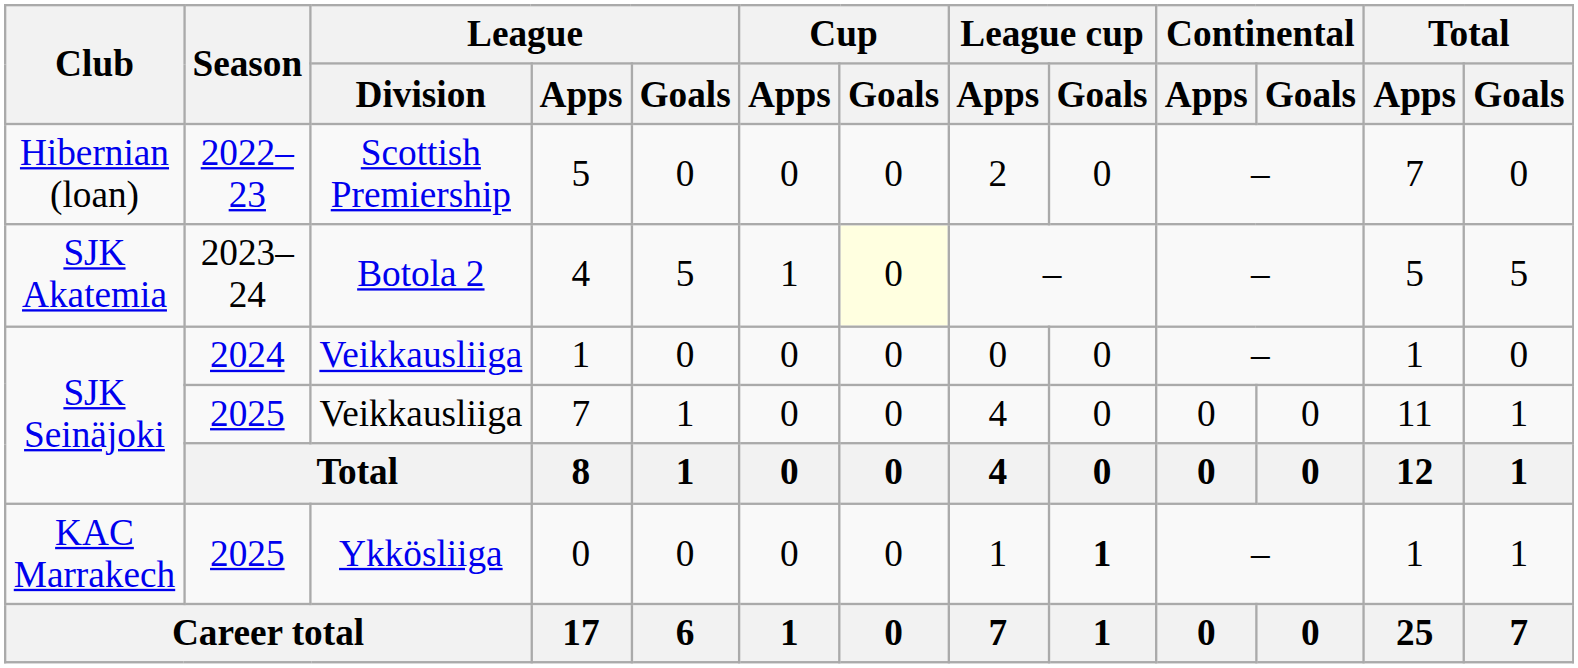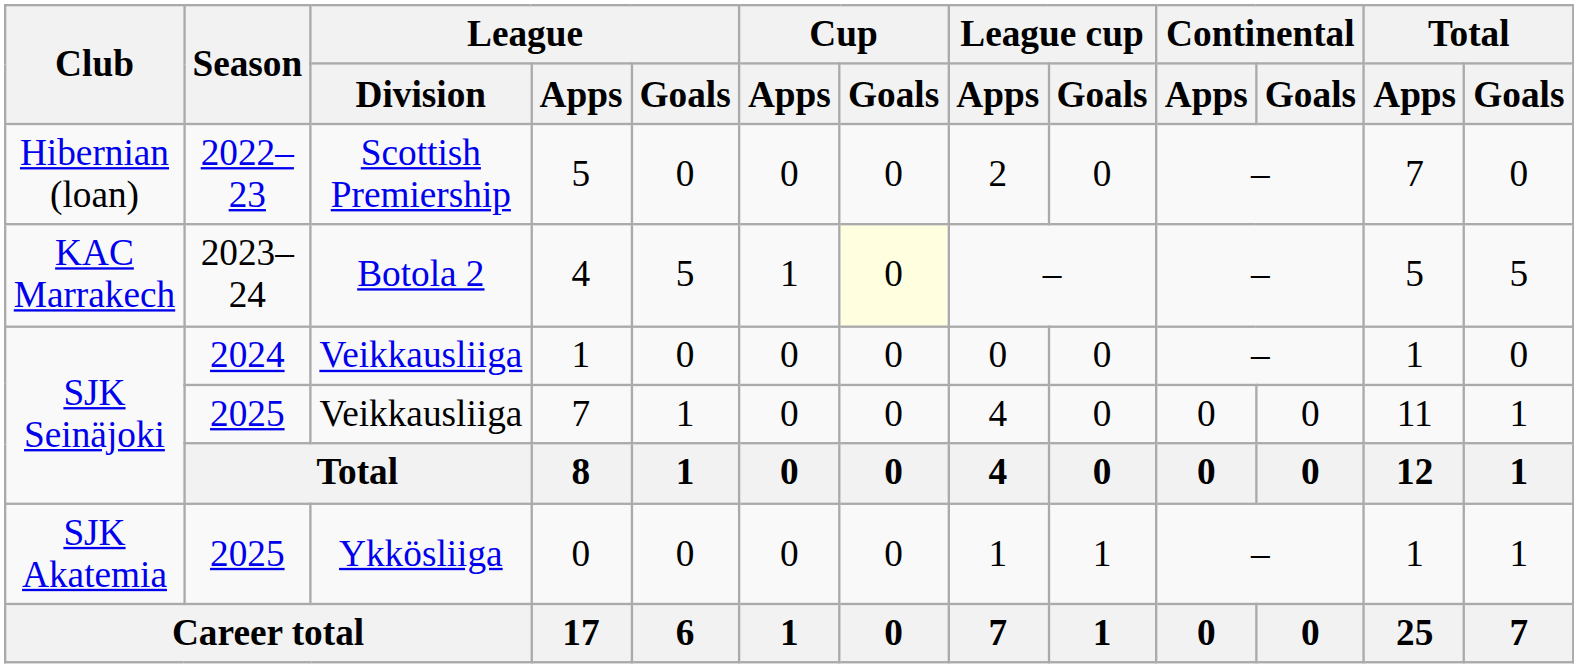(94, 274) SJK Akatemia -> (94, 274) KAC Marrakech
(94, 552) KAC Marrakech -> (94, 552) SJK Akatemia
(1102, 552) bold -> (1102, 552) normal
